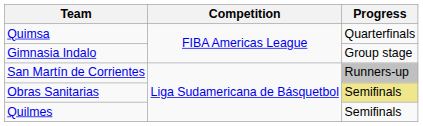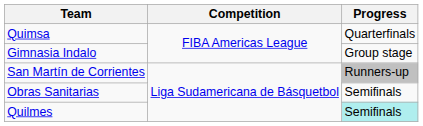(373, 92) khaki background -> (373, 92) no background
(373, 111) no background -> (373, 111) paleturquoise background
